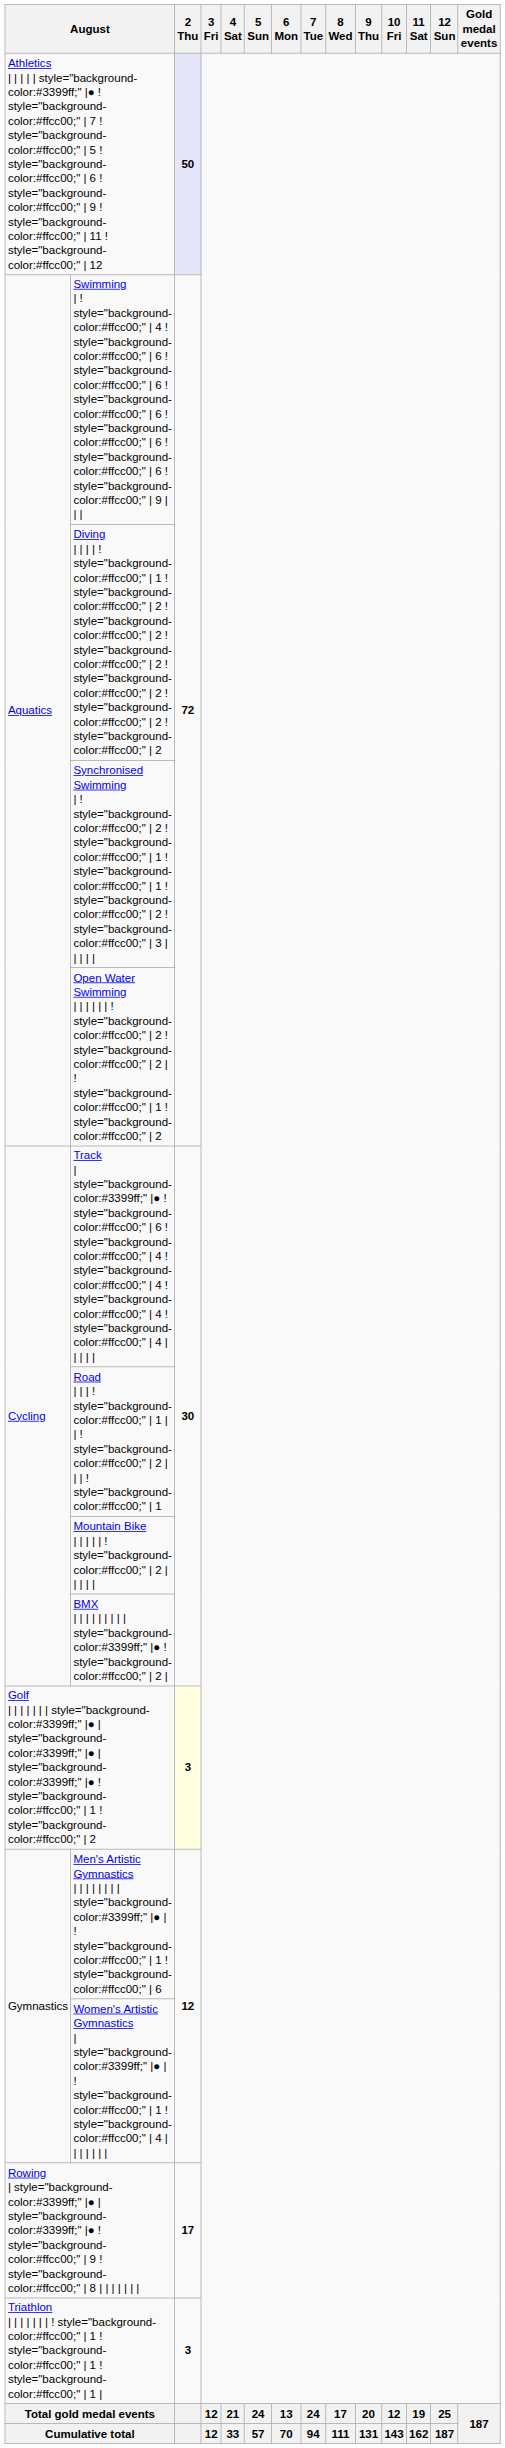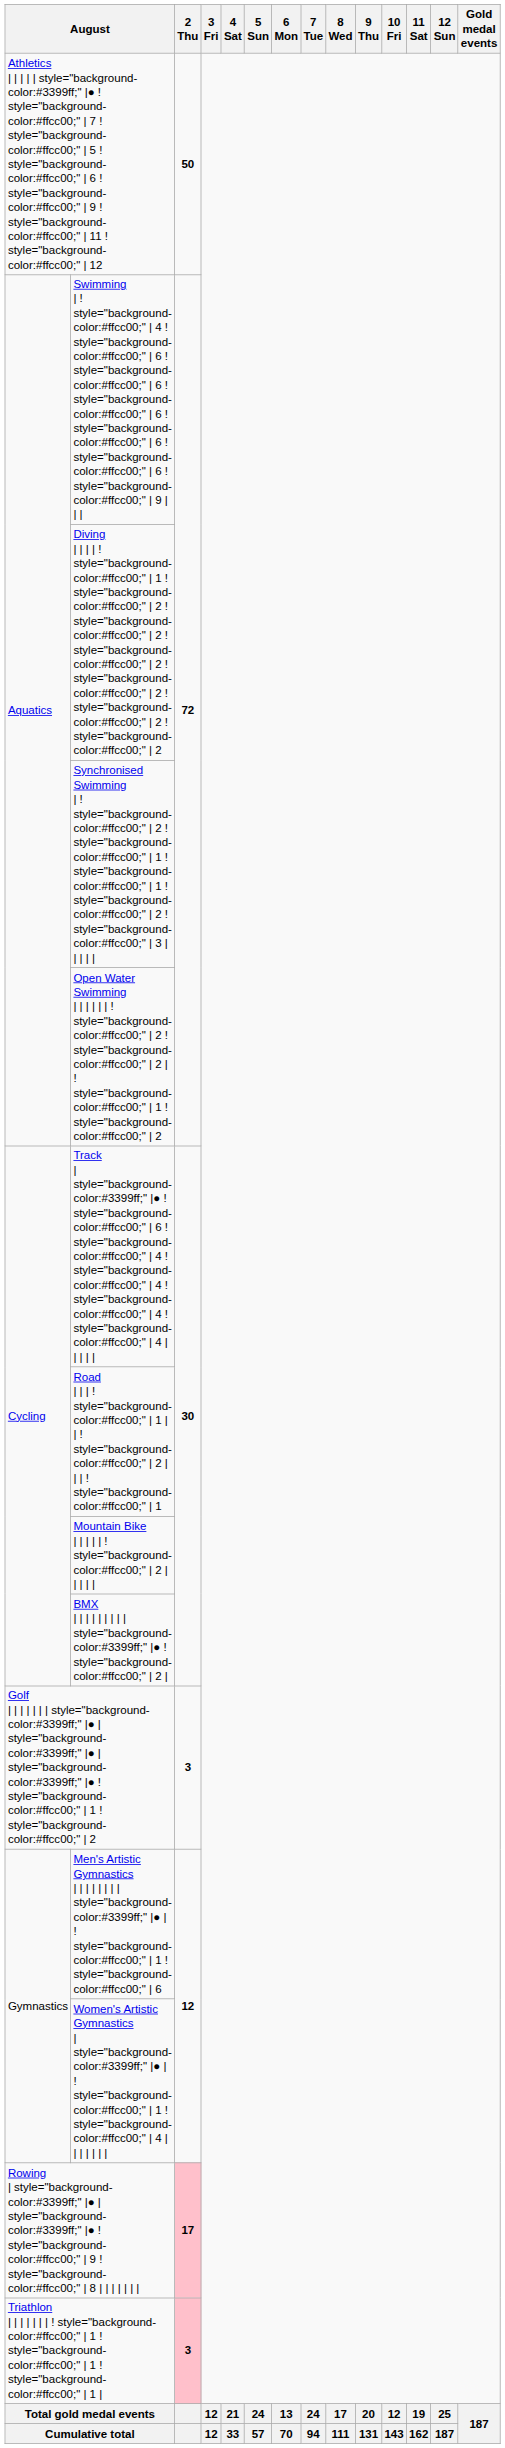(188, 164) lavender background -> (188, 164) no background
(188, 1768) lightyellow background -> (188, 1768) no background
(188, 2230) no background -> (188, 2230) pink background
(188, 2351) no background -> (188, 2351) pink background
